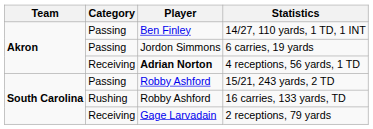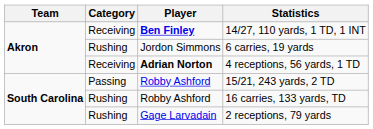(107, 30) Passing -> (112, 30) Receiving
(165, 30) normal -> (167, 30) bold
(107, 47) Passing -> (108, 47) Rushing
(112, 115) Receiving -> (108, 115) Rushing
